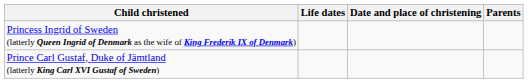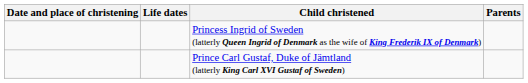columns swapped: (151, 12) <-> (416, 12)
